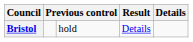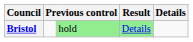(68, 28) no background -> (68, 28) lightgreen background
(136, 28) no background -> (136, 28) lightgreen background
